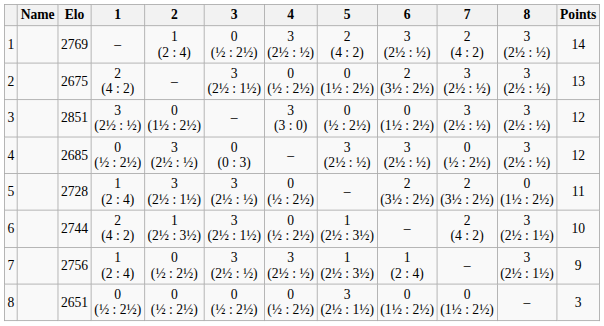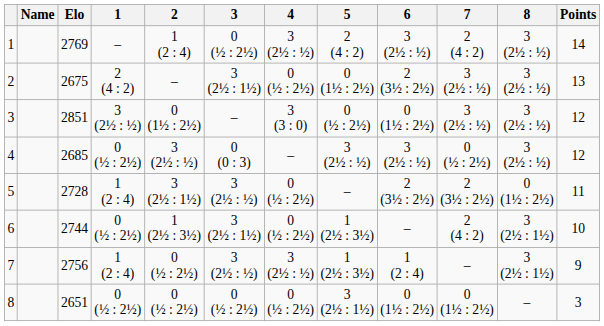(118, 228) 2 (4 : 2) -> (118, 228) 0 (½ : 2½)
